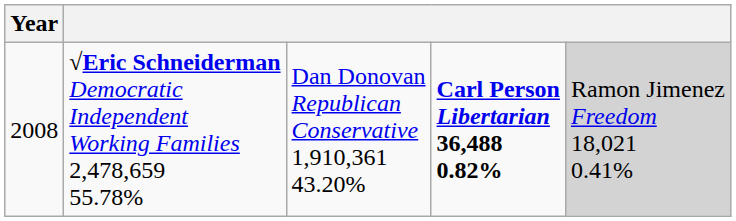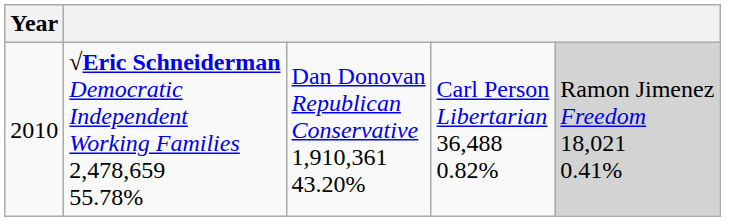(34, 129) 2008 -> (34, 129) 2010
(498, 129) bold -> (493, 129) normal
